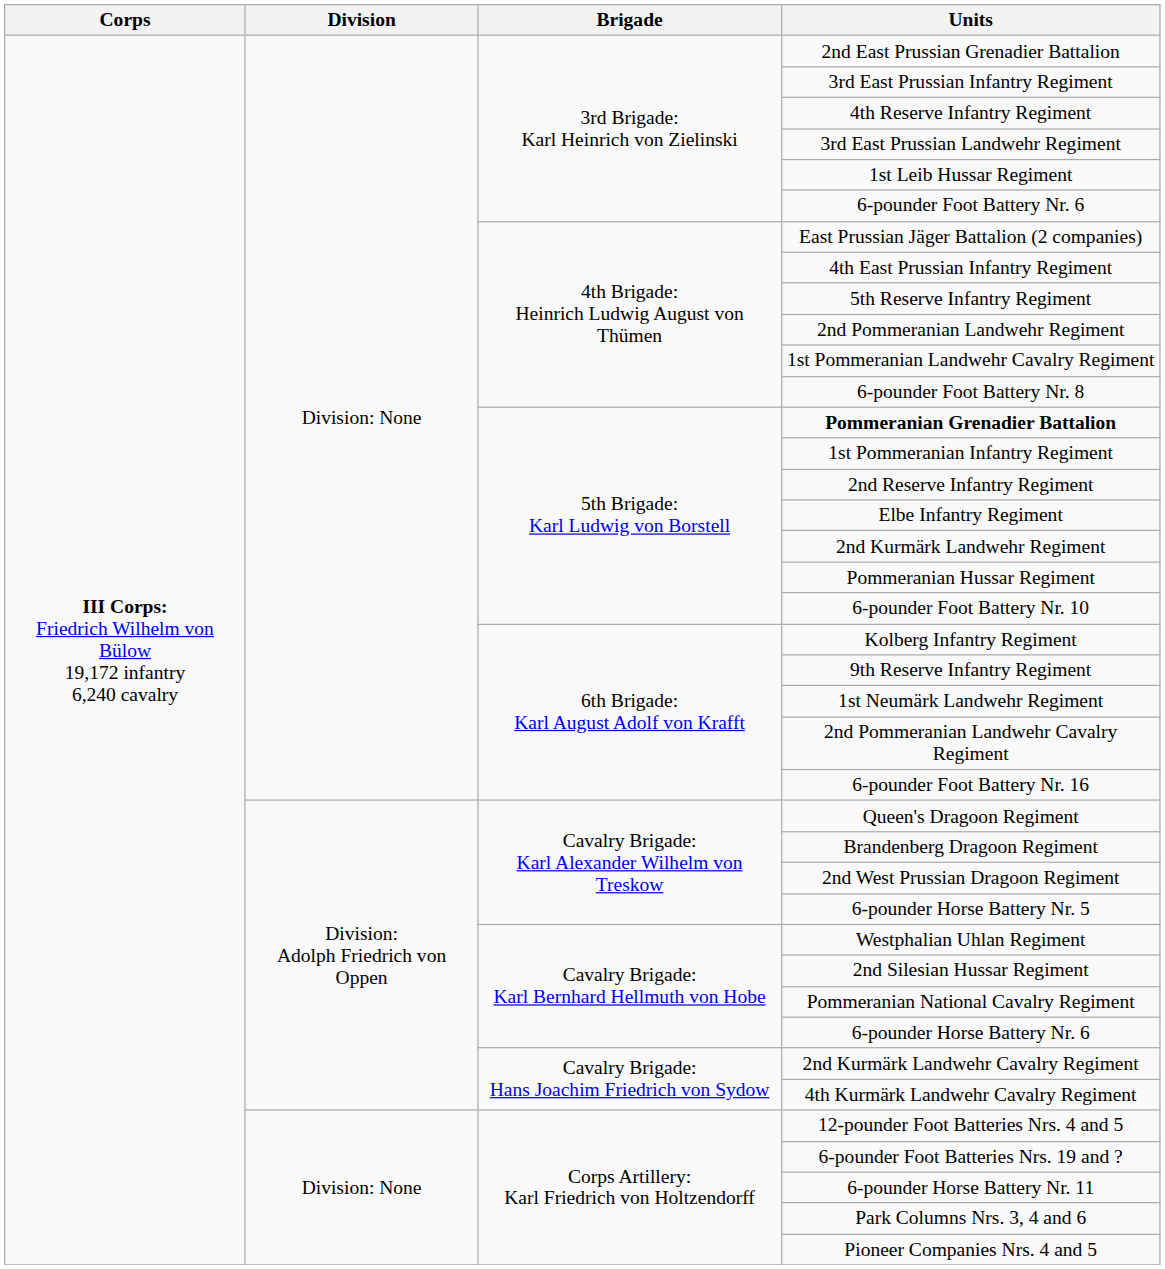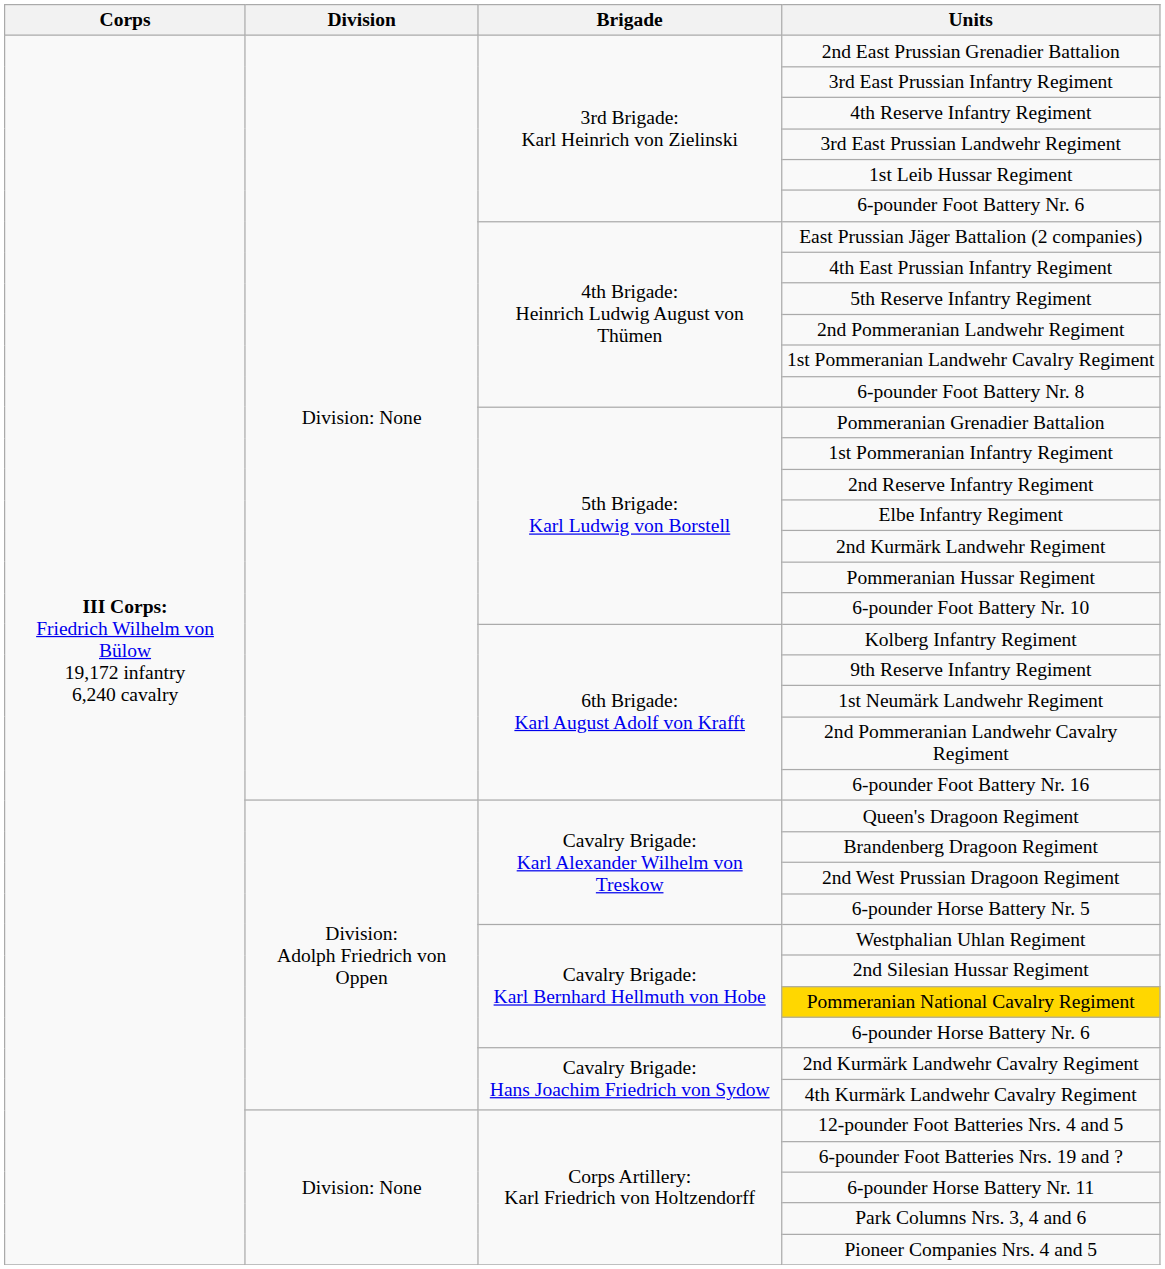(971, 422) bold -> (971, 422) normal
(971, 1001) no background -> (971, 1001) gold background
